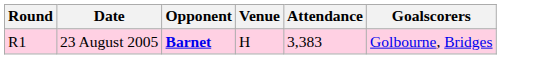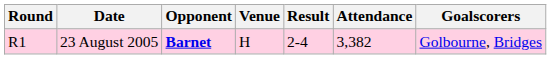+ column: (308, 16)
(305, 41) 3,383 -> (354, 41) 3,382
